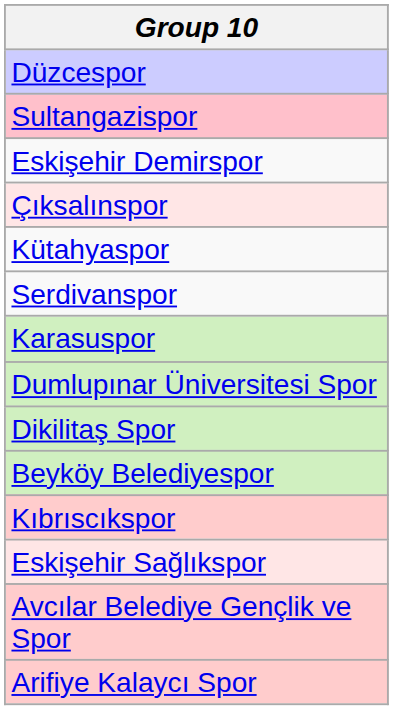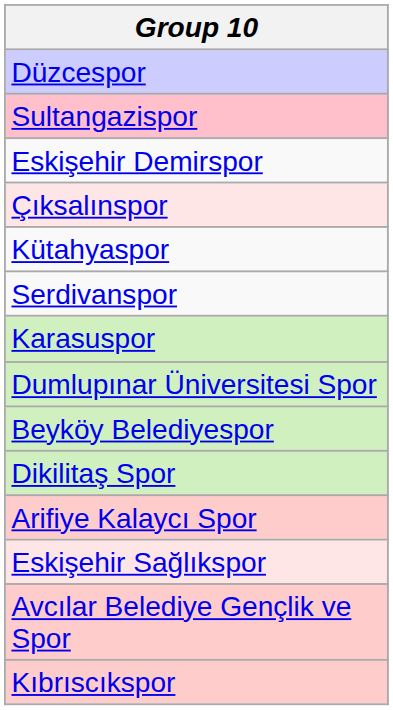(93, 428) Dikilitaş Spor -> (143, 428) Beyköy Belediyespor
(143, 473) Beyköy Belediyespor -> (93, 473) Dikilitaş Spor
(93, 517) Kıbrıscıkspor -> (134, 517) Arifiye Kalaycı Spor
(134, 682) Arifiye Kalaycı Spor -> (93, 682) Kıbrıscıkspor
